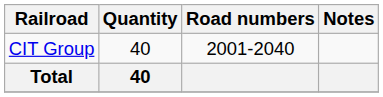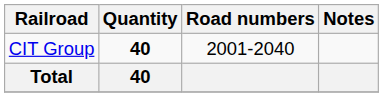(140, 48) normal -> (140, 48) bold
